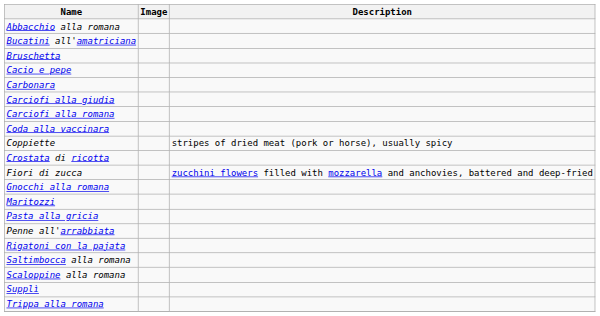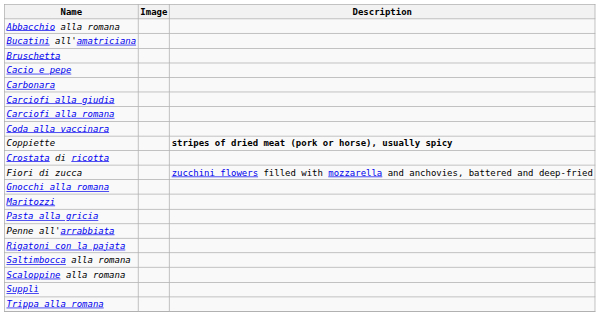(312, 143) normal -> (312, 143) bold
